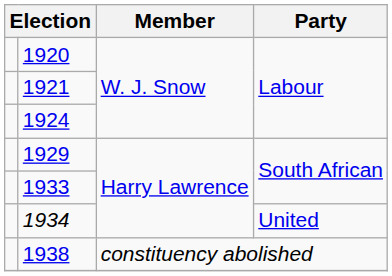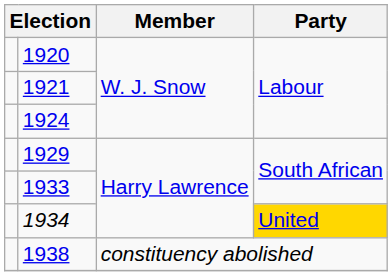(289, 220) no background -> (289, 220) gold background
